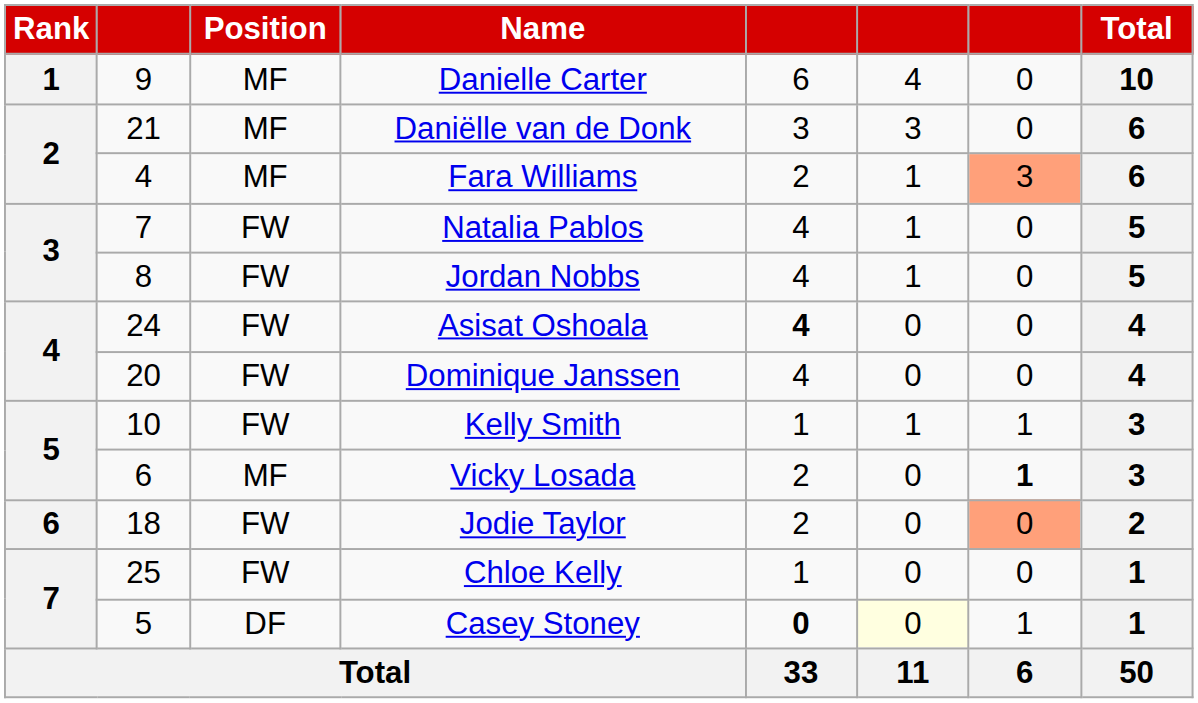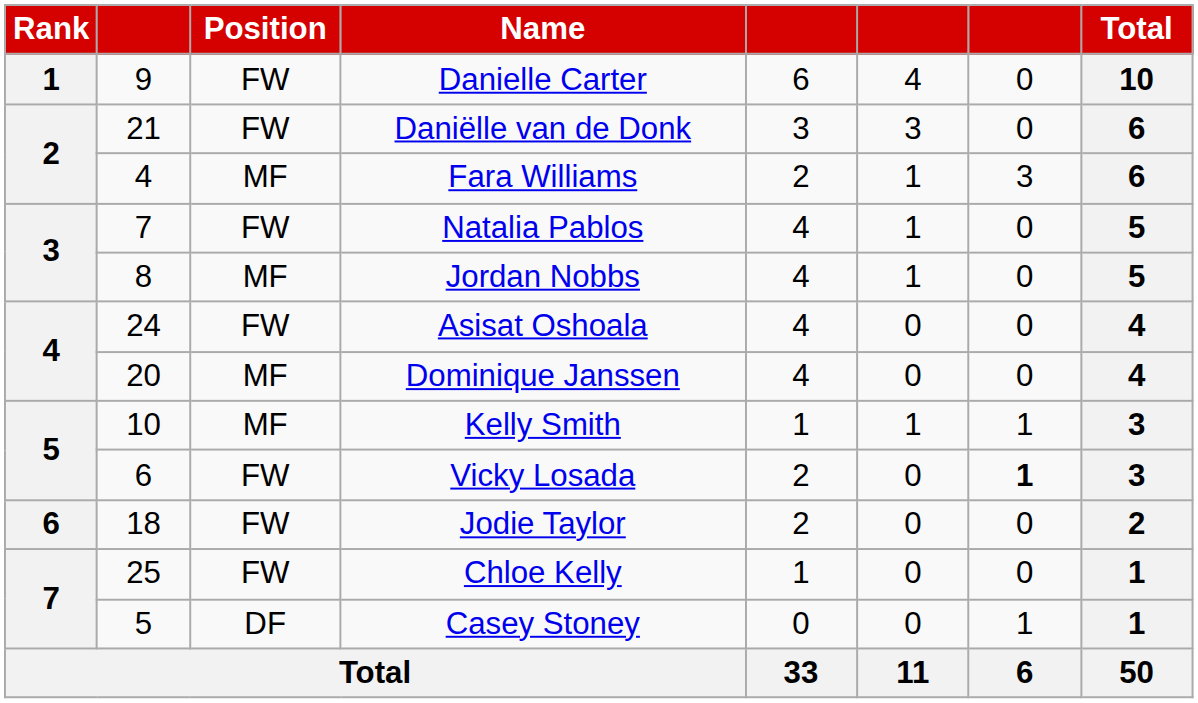(265, 78) MF -> (265, 78) FW
(265, 128) MF -> (265, 128) FW
(1025, 177) lightsalmon background -> (1025, 177) no background
(265, 276) FW -> (265, 276) MF
(801, 326) bold -> (801, 326) normal
(265, 375) FW -> (265, 375) MF
(265, 425) FW -> (265, 425) MF
(265, 474) MF -> (265, 474) FW
(1025, 524) lightsalmon background -> (1025, 524) no background
(801, 623) bold -> (801, 623) normal
(913, 623) lightyellow background -> (913, 623) no background
